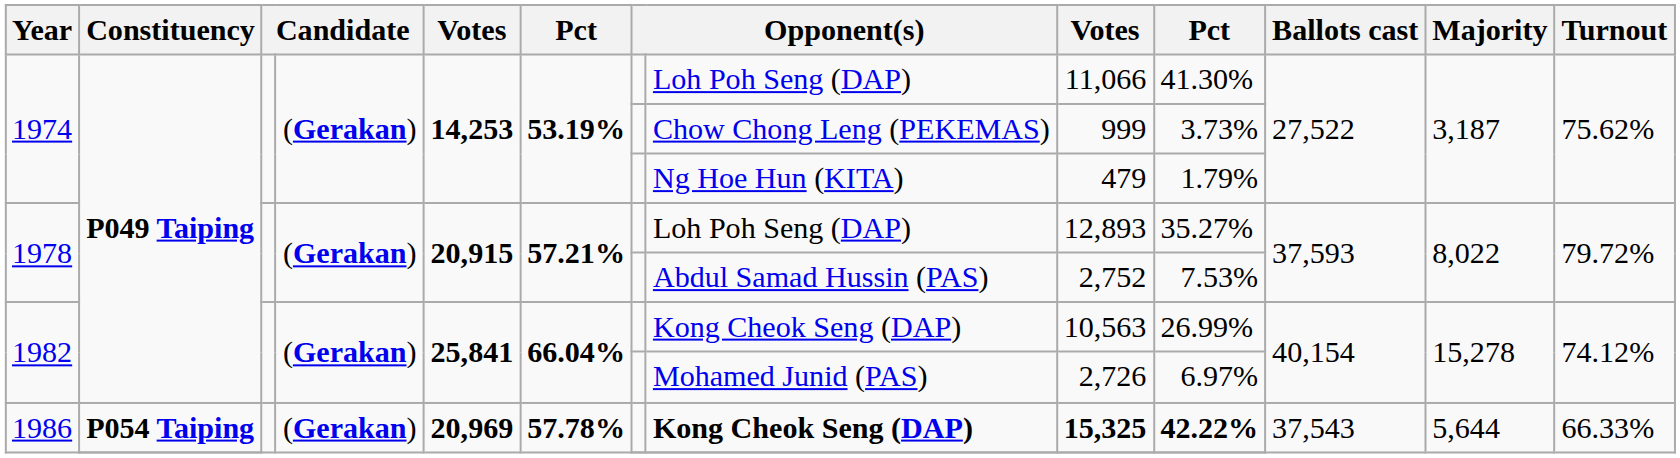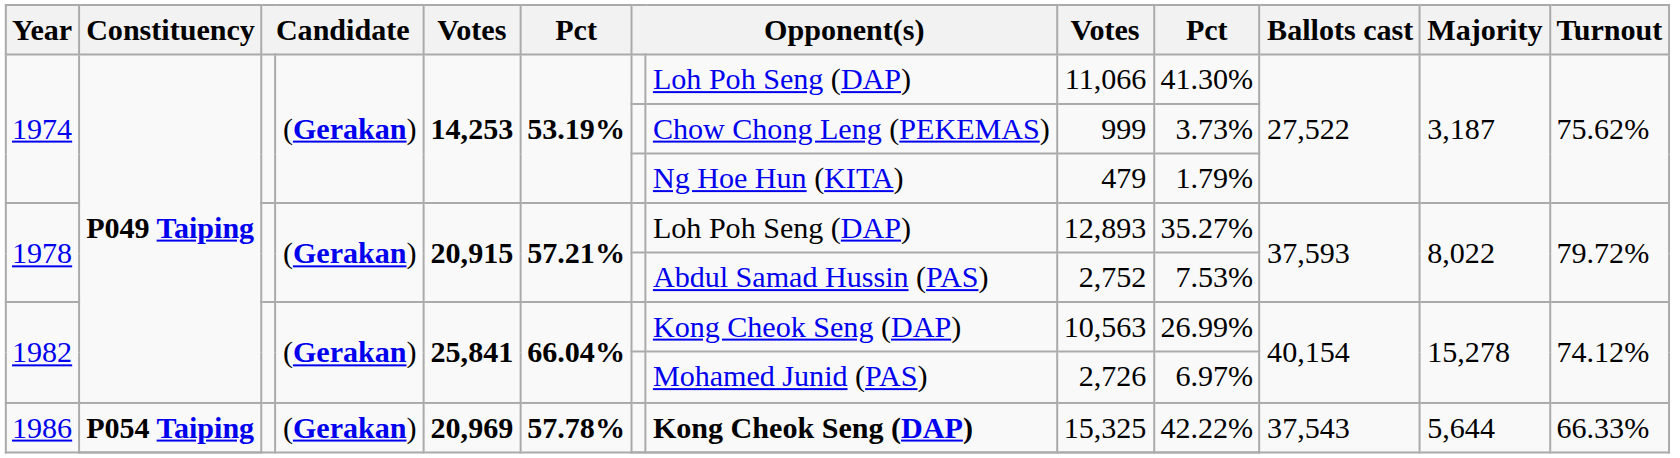(1105, 426) bold -> (1105, 426) normal
(1209, 426) bold -> (1207, 426) normal
